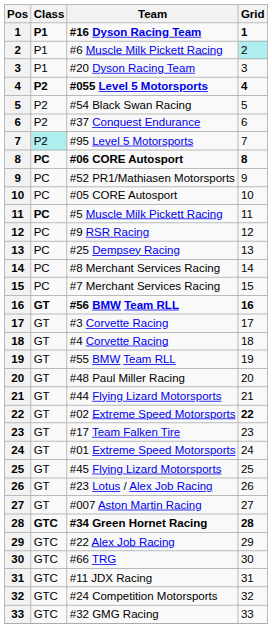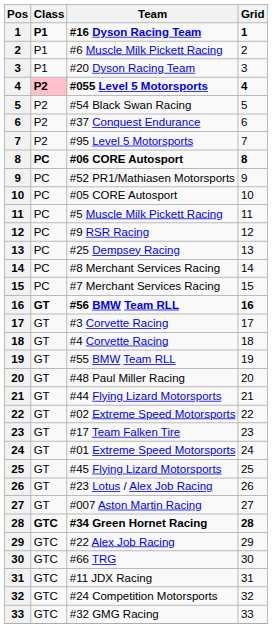(244, 50) paleturquoise background -> (244, 50) no background
(41, 87) no background -> (41, 87) pink background
(41, 141) paleturquoise background -> (41, 141) no background
(42, 214) bold -> (42, 214) normal
(247, 414) bold -> (247, 414) normal
